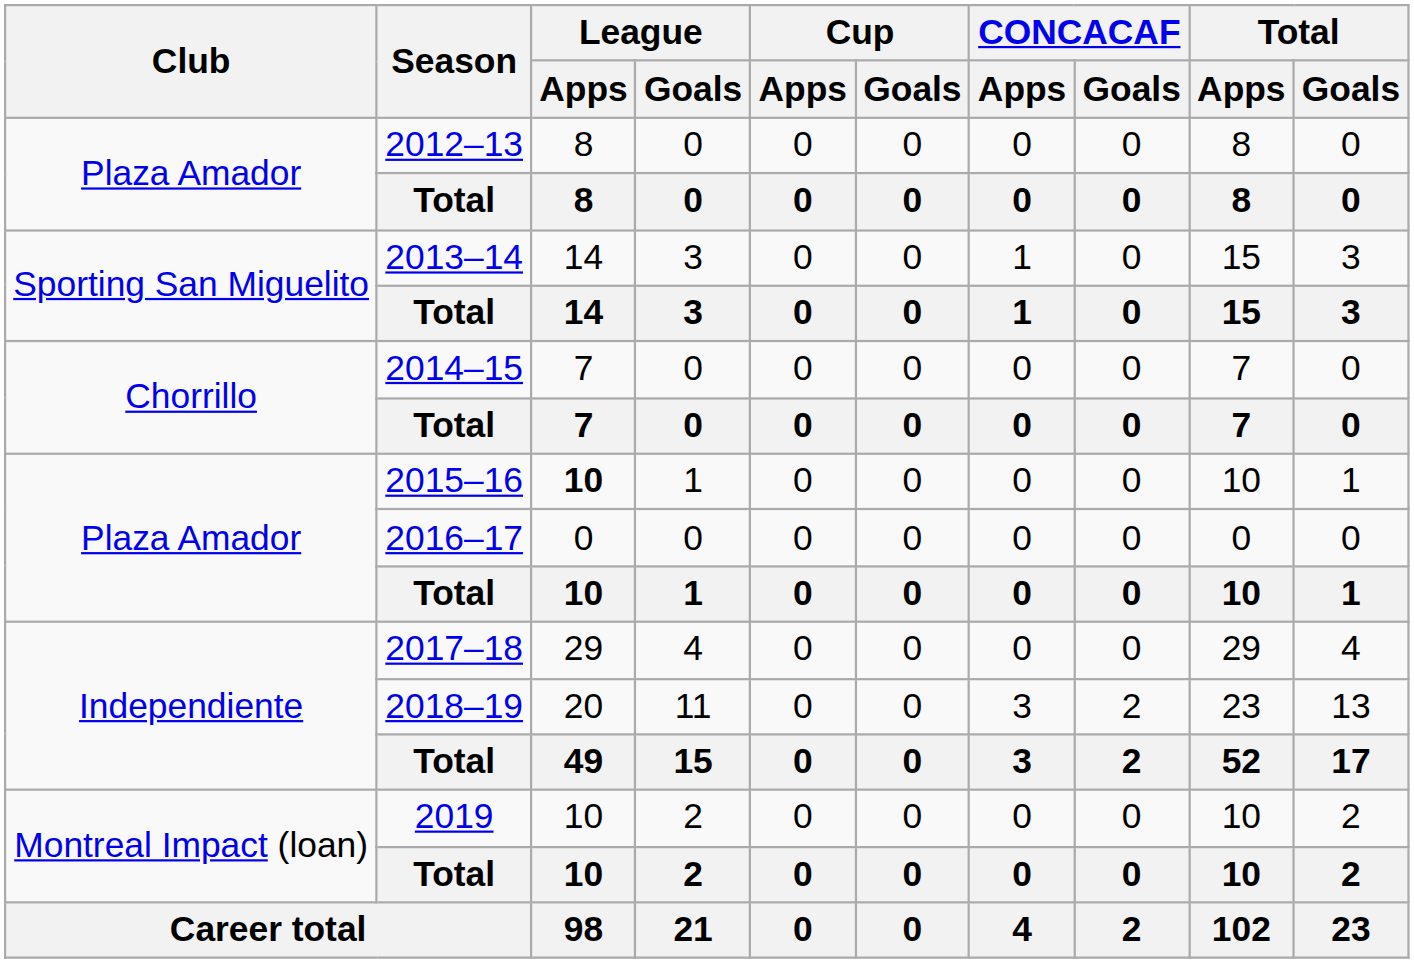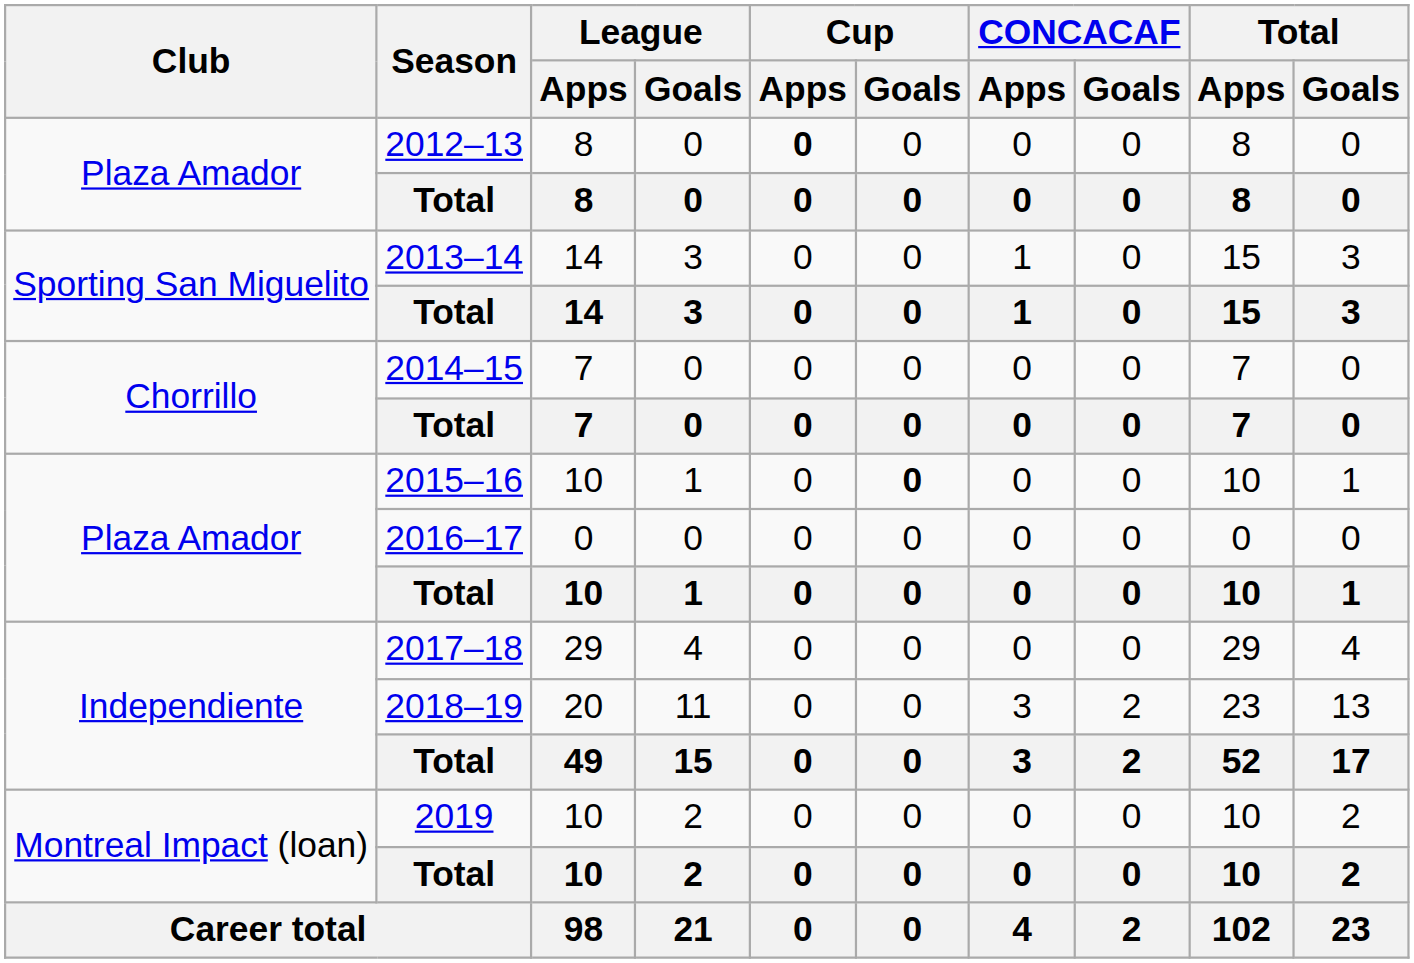(803, 144) normal -> (803, 144) bold
(583, 481) bold -> (583, 481) normal
(912, 481) normal -> (912, 481) bold
